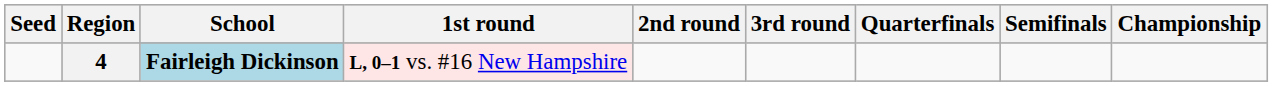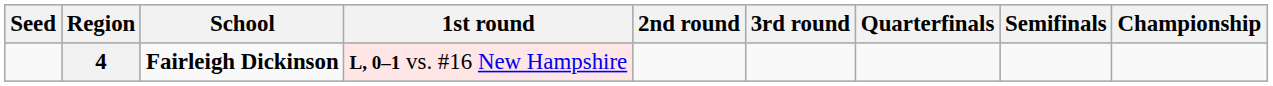(242, 61) lightblue background -> (242, 61) no background
